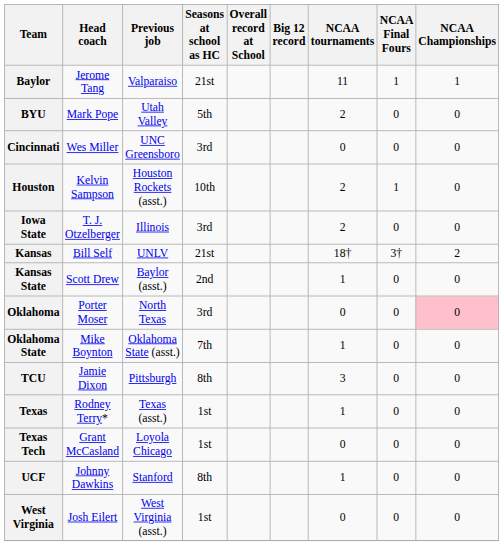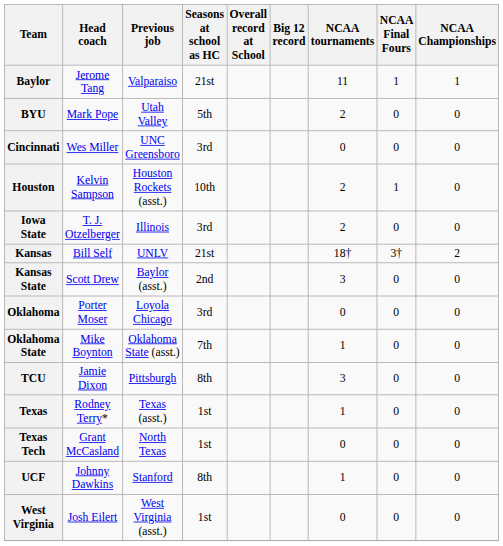(343, 279) 1 -> (343, 279) 3
(153, 312) North Texas -> (153, 312) Loyola Chicago
(457, 312) pink background -> (457, 312) no background
(153, 445) Loyola Chicago -> (153, 445) North Texas
